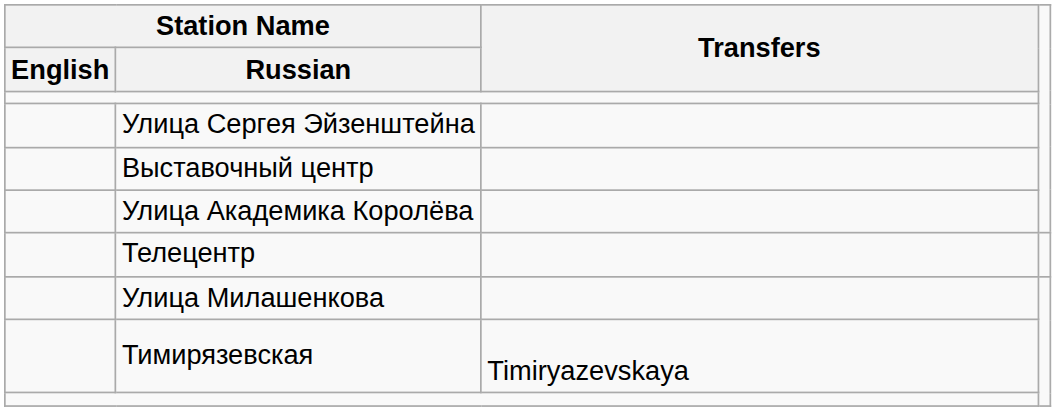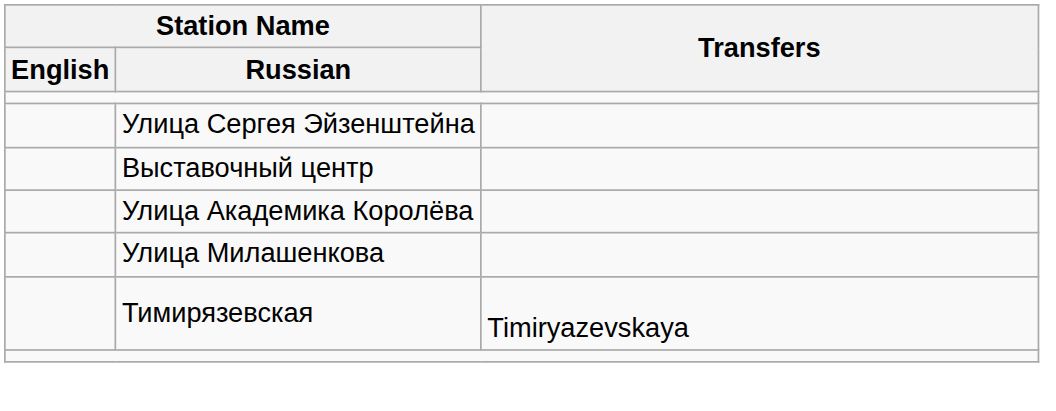- row: (189, 254)
